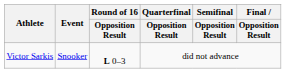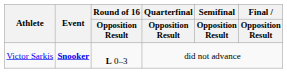(72, 56) normal -> (73, 56) bold
